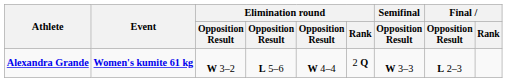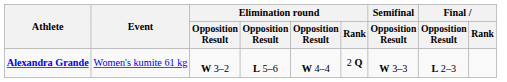(143, 63) bold -> (140, 63) normal
